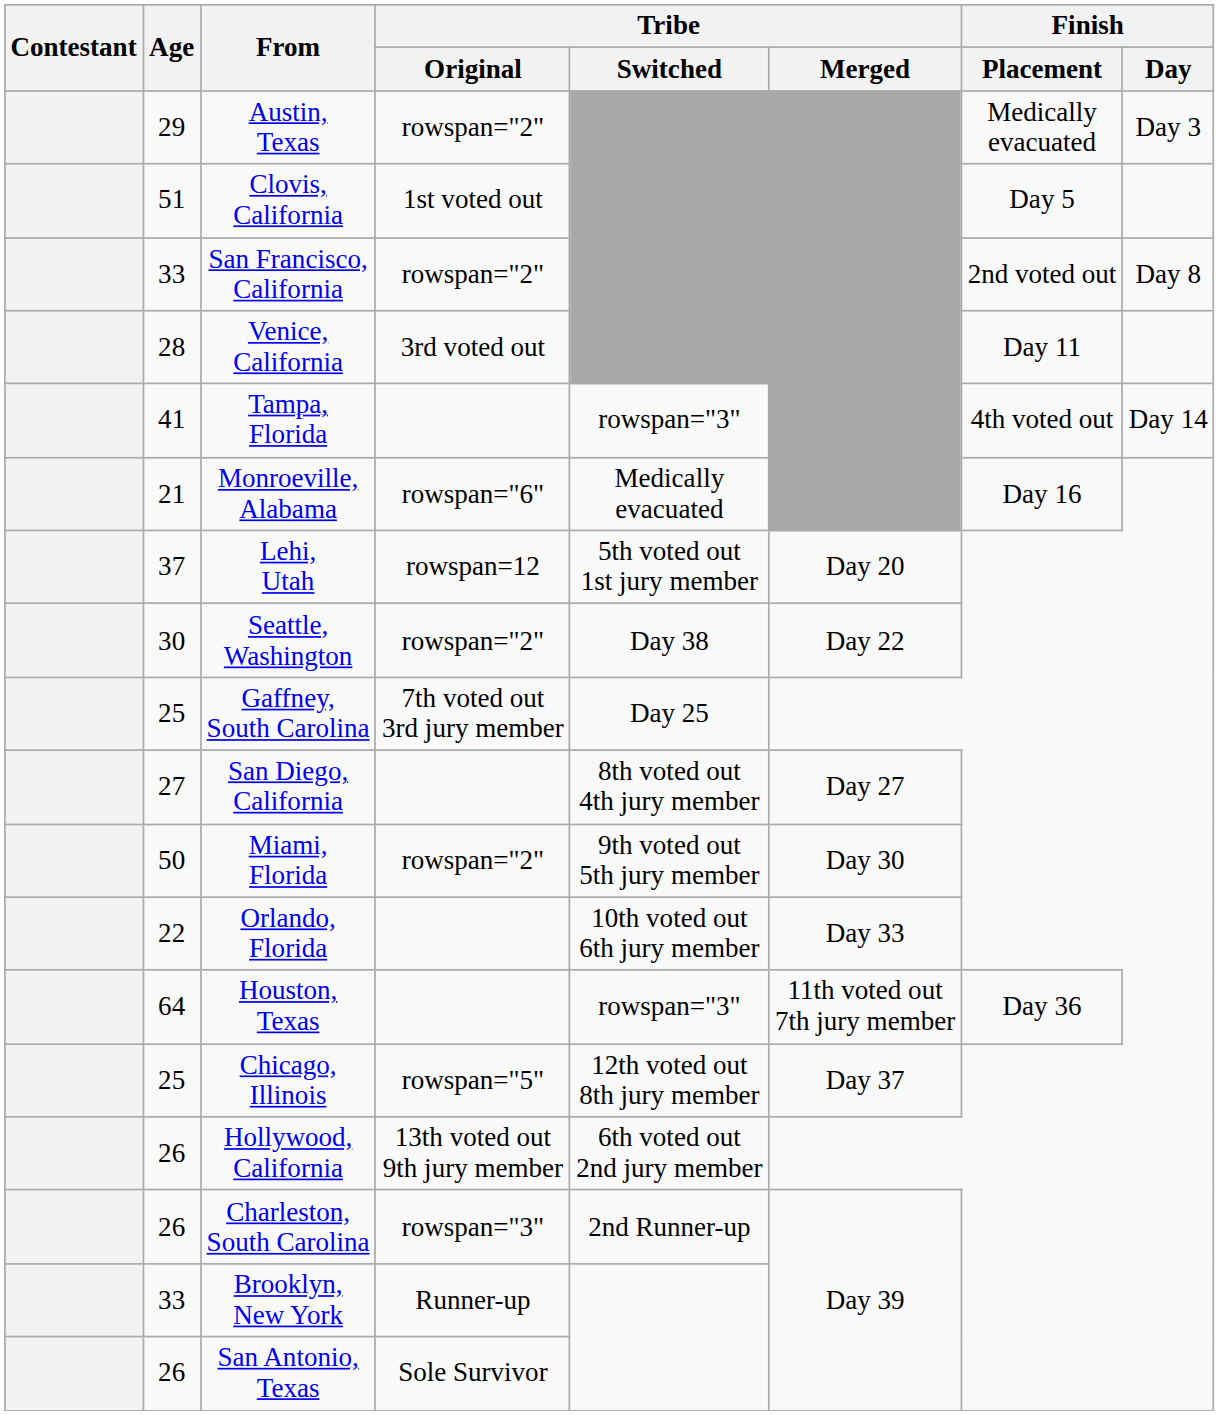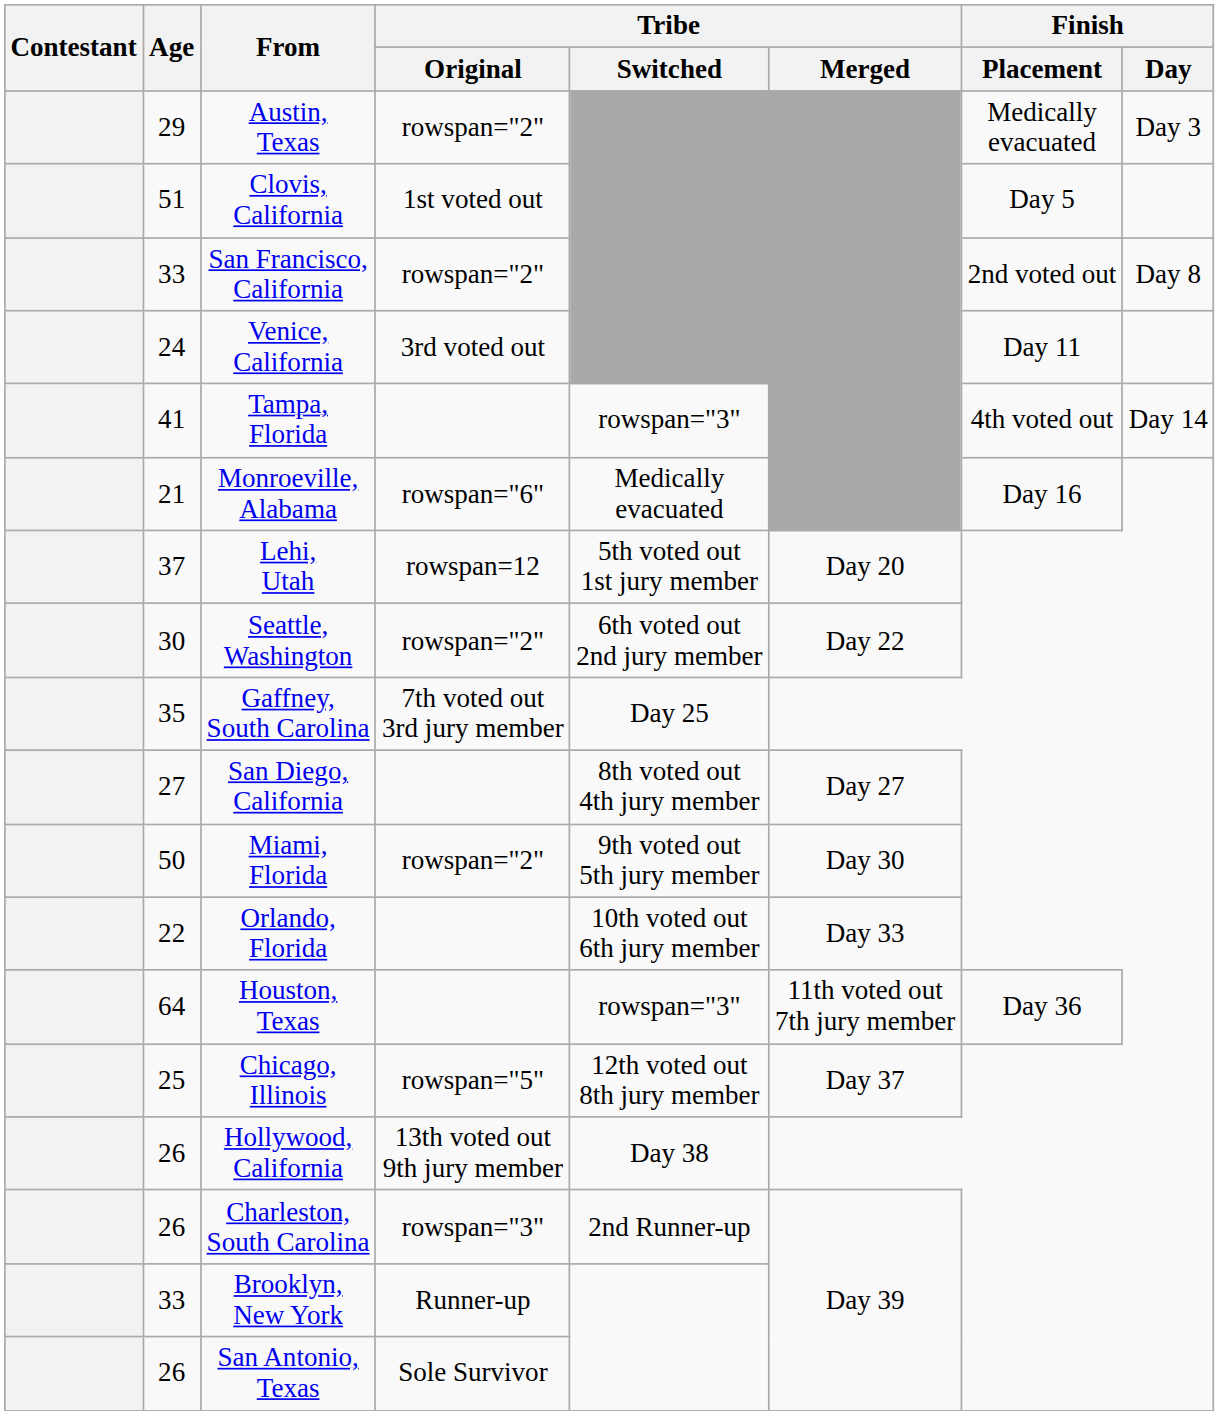(172, 346) 28 -> (172, 346) 24
(669, 640) Day 38 -> (669, 640) 6th voted out 2nd jury member
(172, 713) 25 -> (172, 713) 35
(669, 1153) 6th voted out 2nd jury member -> (669, 1153) Day 38
